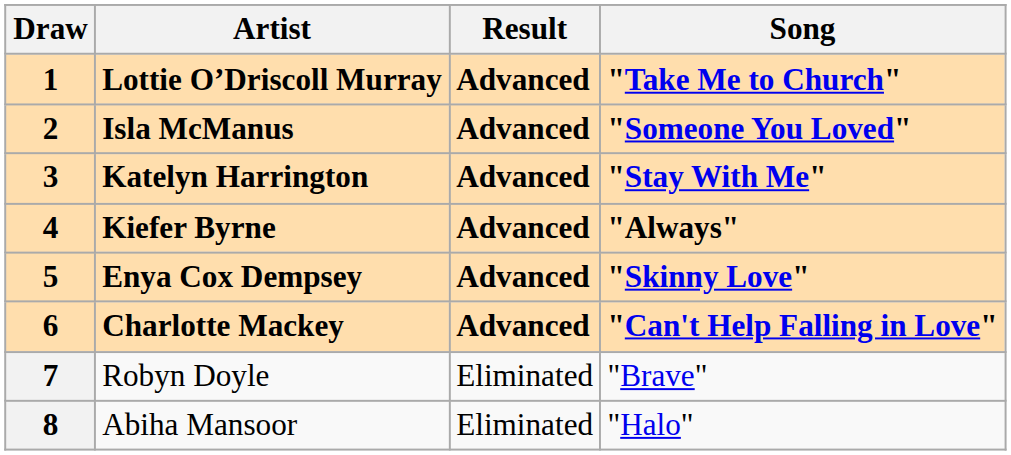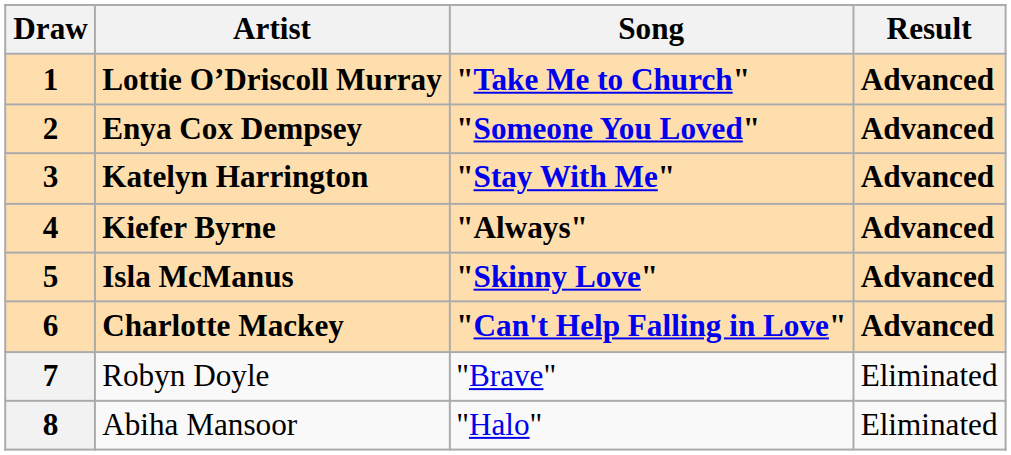columns swapped: (802, 29) <-> (525, 29)
(198, 128) Isla McManus -> (232, 128) Enya Cox Dempsey
(232, 276) Enya Cox Dempsey -> (198, 276) Isla McManus
